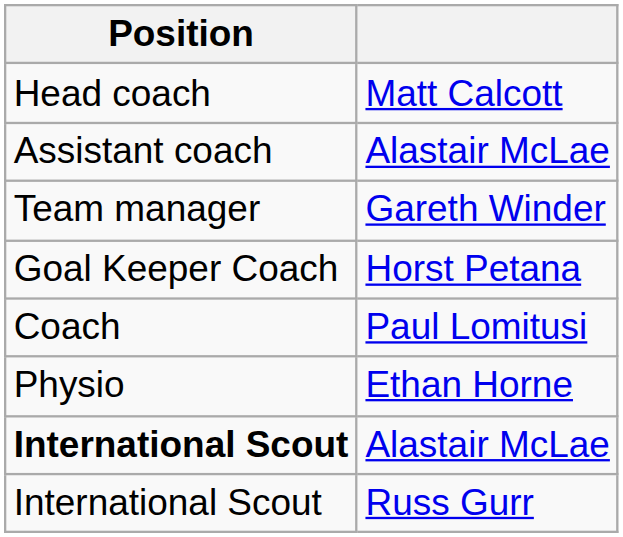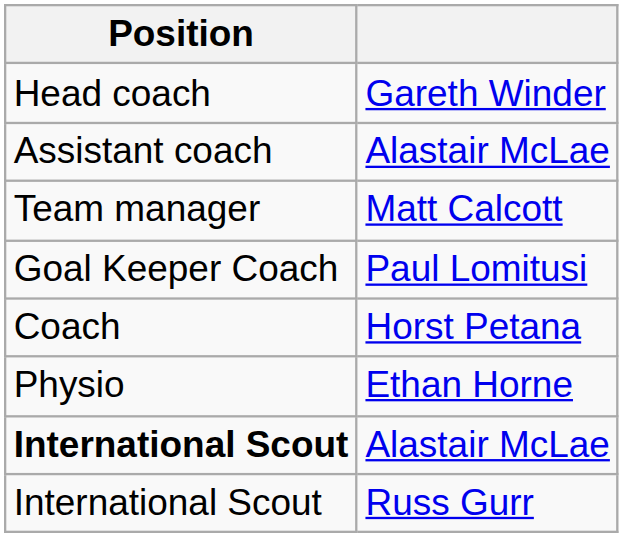(464, 92) Matt Calcott -> (486, 92) Gareth Winder
(486, 209) Gareth Winder -> (464, 209) Matt Calcott
(473, 268) Horst Petana -> (476, 268) Paul Lomitusi
(476, 326) Paul Lomitusi -> (473, 326) Horst Petana
